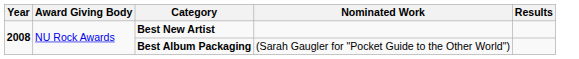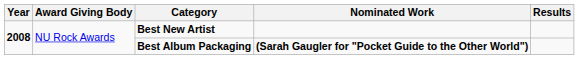(383, 46) normal -> (392, 46) bold
